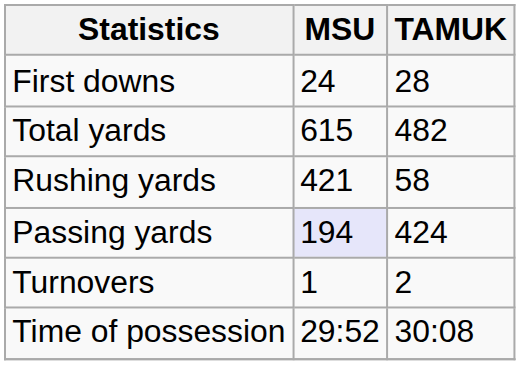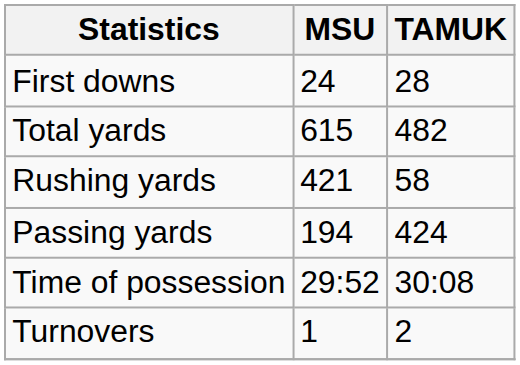(327, 231) lavender background -> (327, 231) no background
rows swapped: (83, 282) <-> (149, 332)
